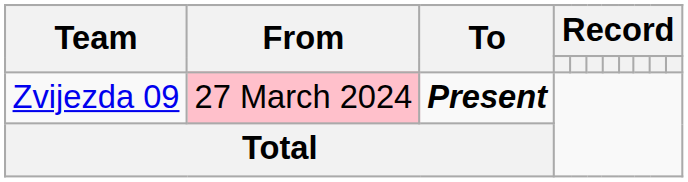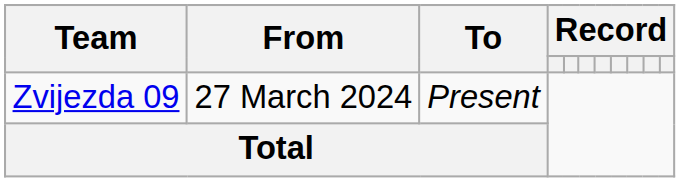(303, 97) pink background -> (303, 97) no background
(487, 97) bold -> (484, 97) normal
